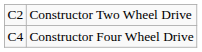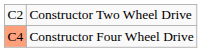(15, 36) no background -> (15, 36) lightsalmon background
